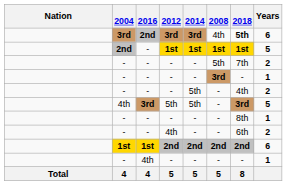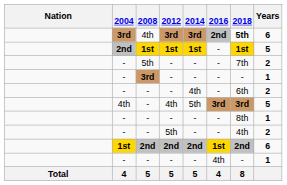columns swapped: (219, 21) <-> (148, 21)
(195, 91) 5th -> (195, 91) 4th
(242, 91) 4th -> (242, 91) 6th
(171, 105) 5th -> (171, 105) 4th
(171, 132) 4th -> (171, 132) 5th
(242, 132) 6th -> (242, 132) 4th
